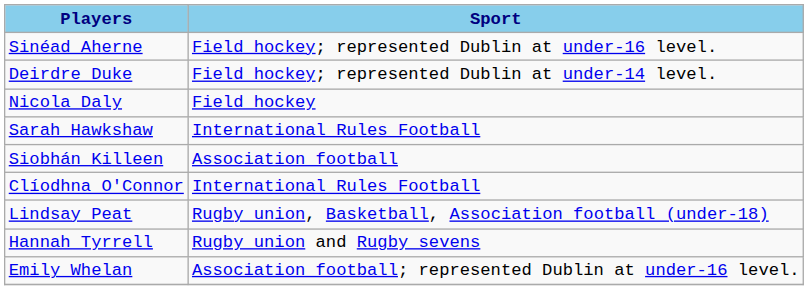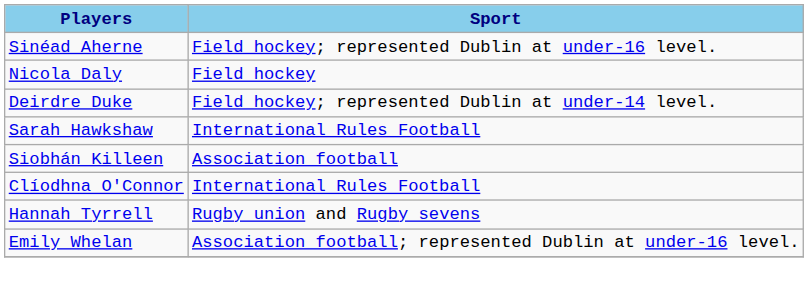rows swapped: (65, 103) <-> (71, 75)
- row: (71, 214)
